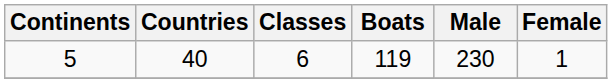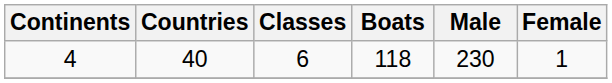(70, 59) 5 -> (70, 59) 4
(393, 59) 119 -> (393, 59) 118
